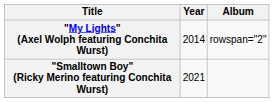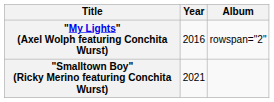(194, 39) 2014 -> (194, 39) 2016
